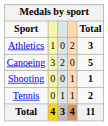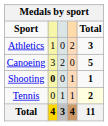(53, 79) normal -> (53, 79) bold
(91, 95) no background -> (91, 95) lightyellow background
